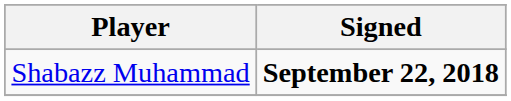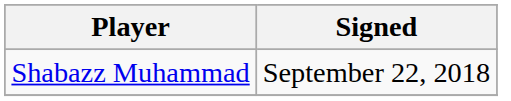(381, 71) bold -> (376, 71) normal
